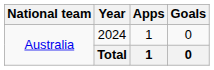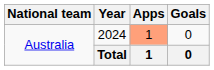(149, 34) no background -> (149, 34) lightsalmon background
